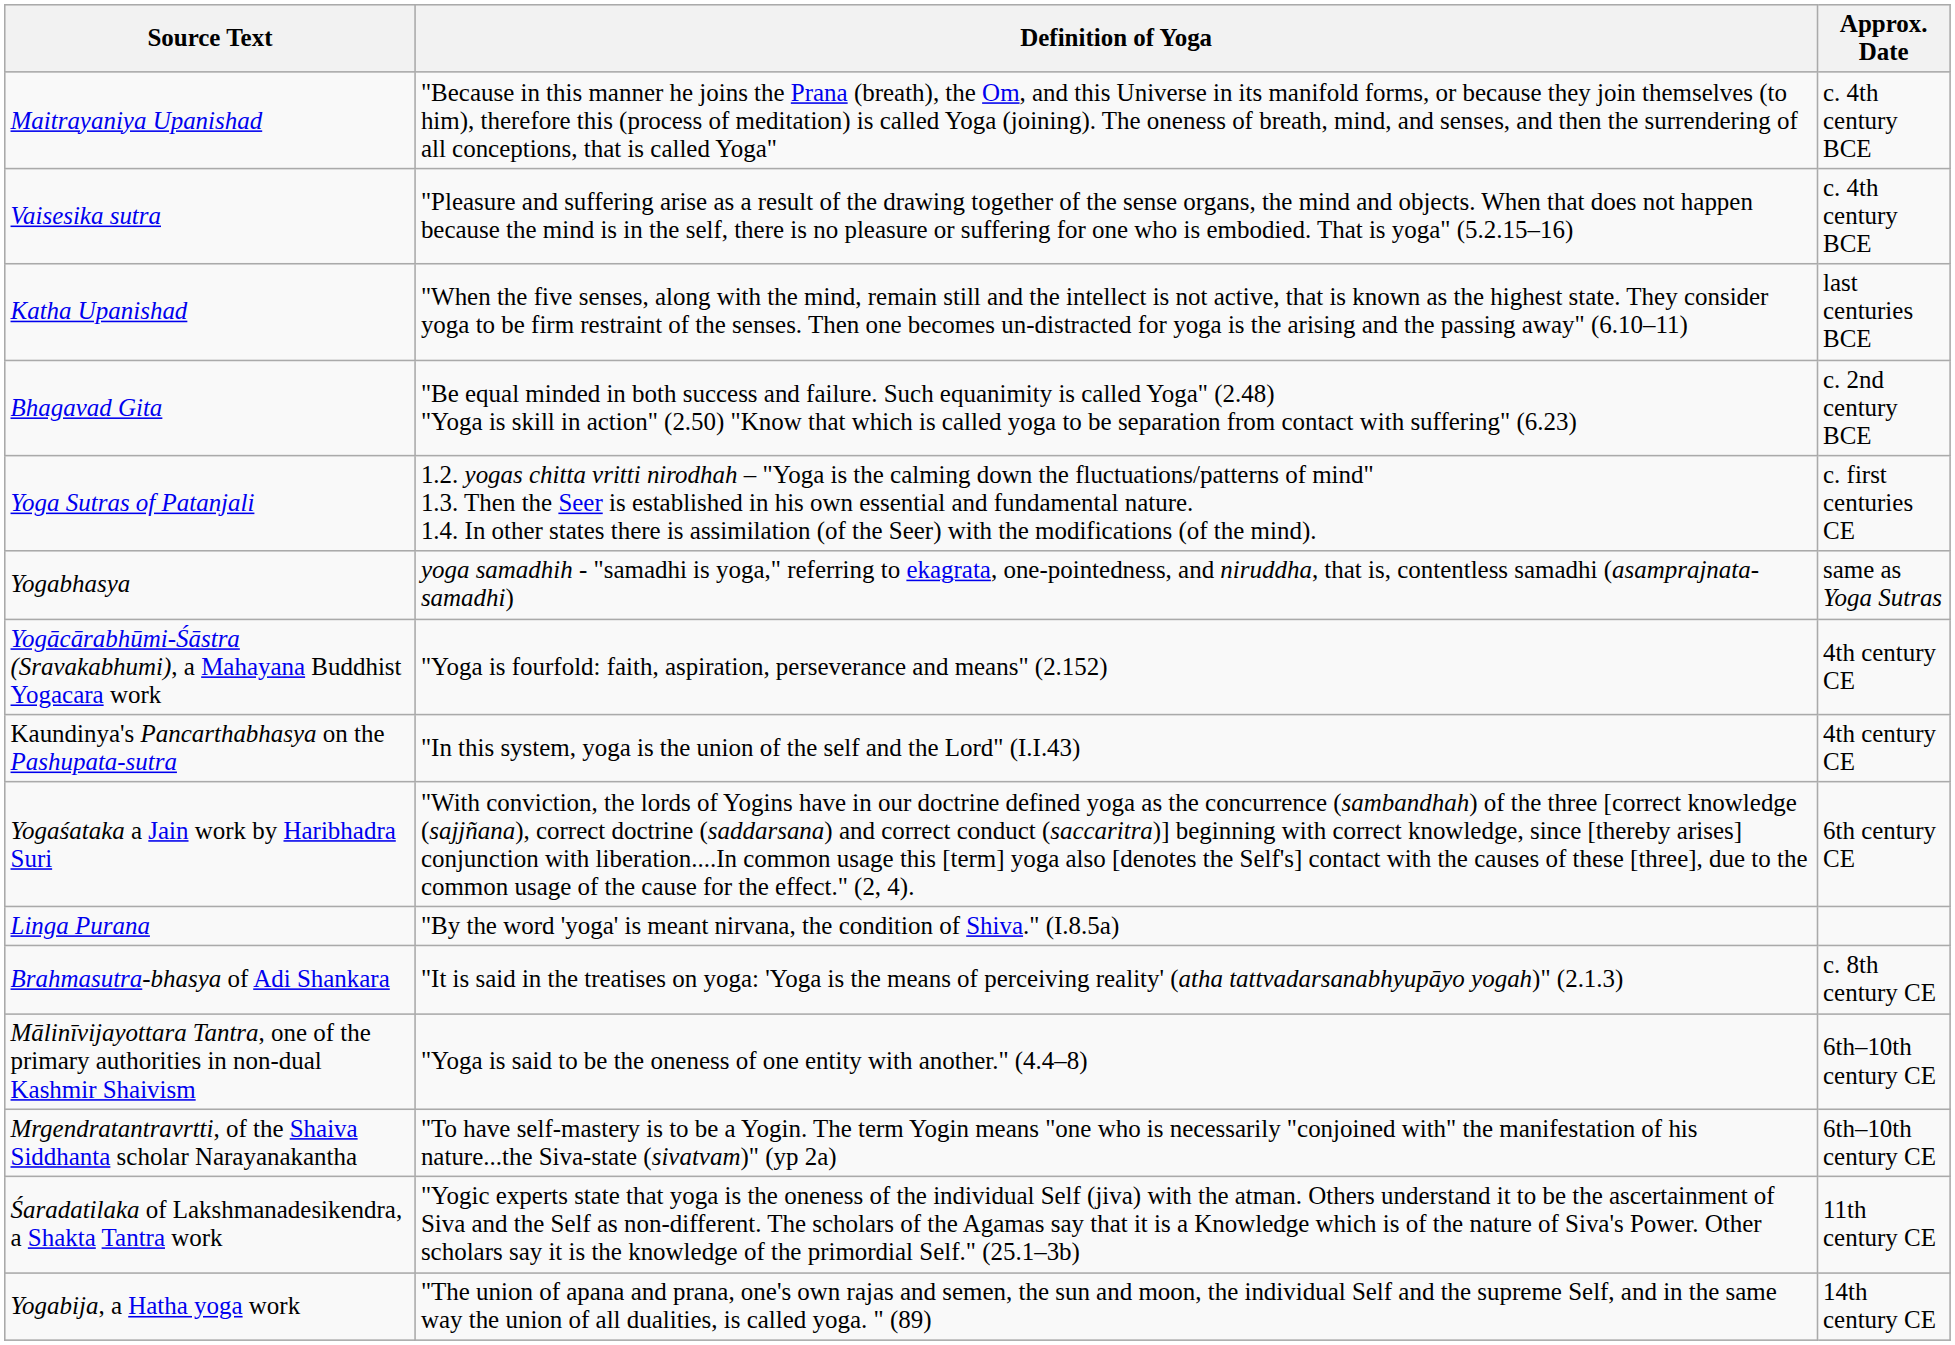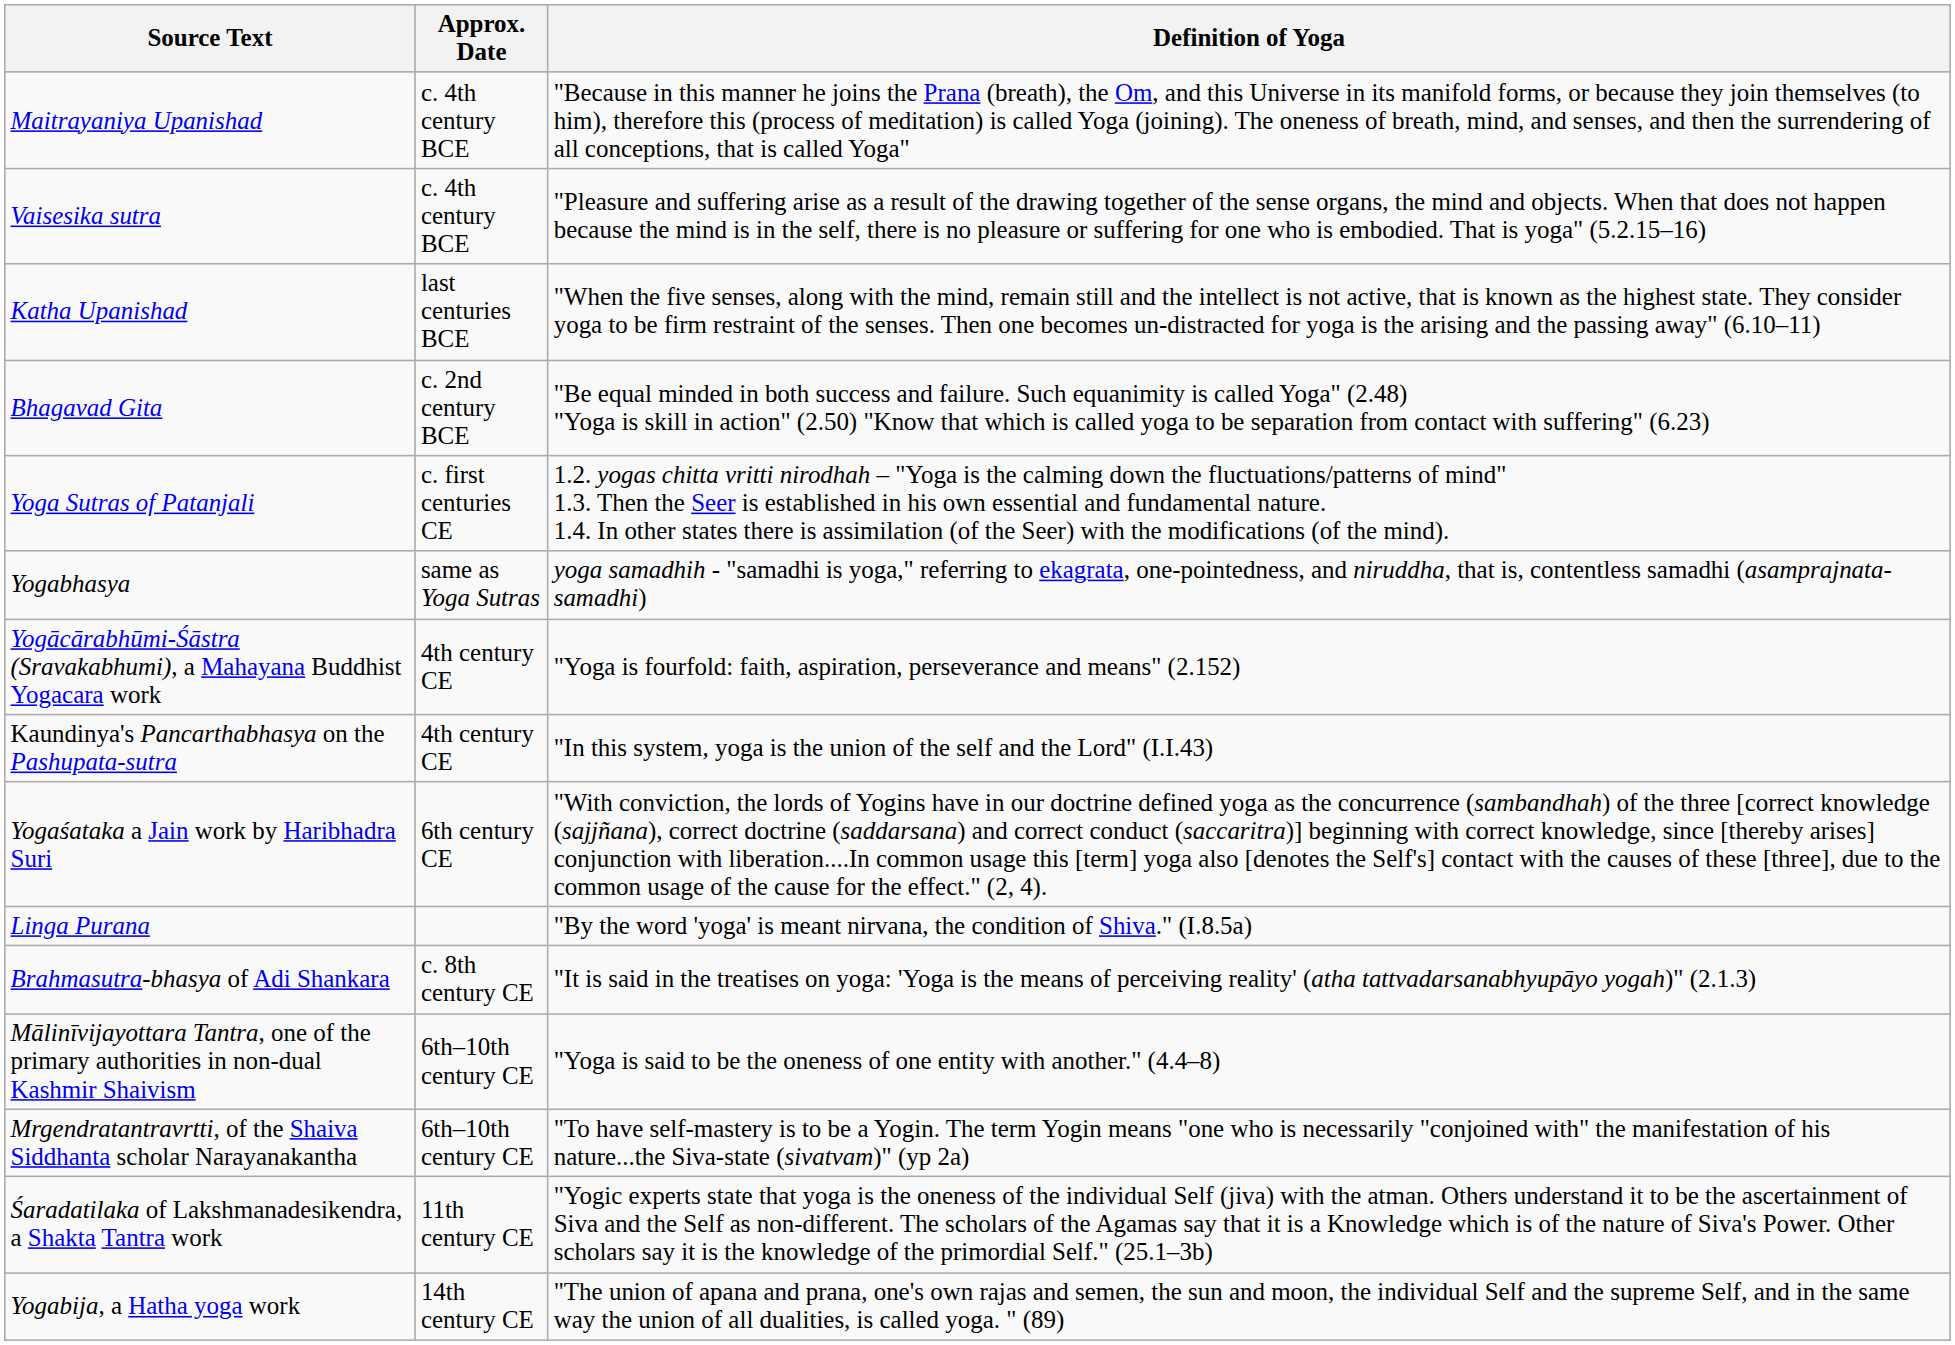columns swapped: (1884, 38) <-> (1116, 38)
